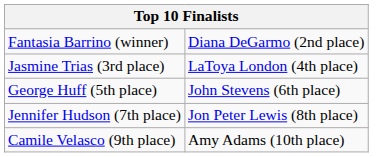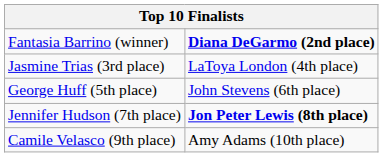(276, 41) normal -> (281, 41) bold
(273, 115) normal -> (278, 115) bold
